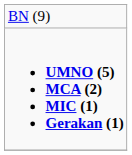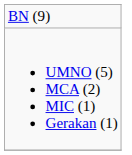(66, 98) bold -> (63, 98) normal
